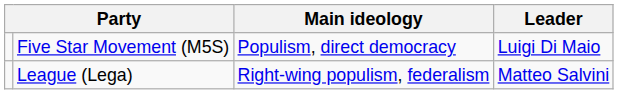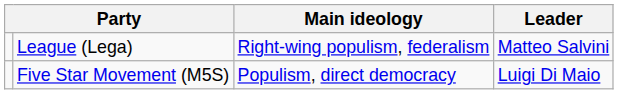rows swapped: (123, 47) <-> (75, 75)
